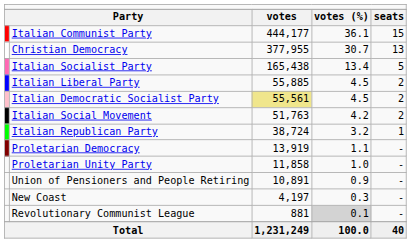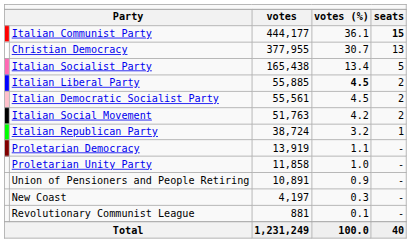(398, 34) normal -> (398, 34) bold
(360, 83) normal -> (360, 83) bold
(291, 100) khaki background -> (291, 100) no background
(360, 214) lightgrey background -> (360, 214) no background
